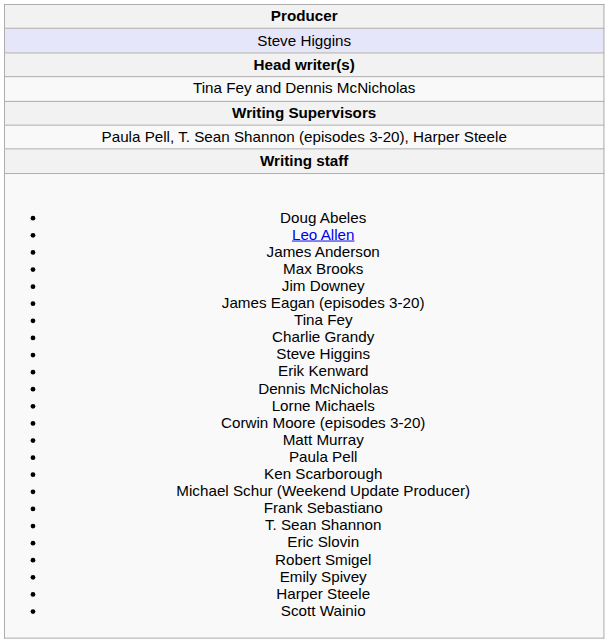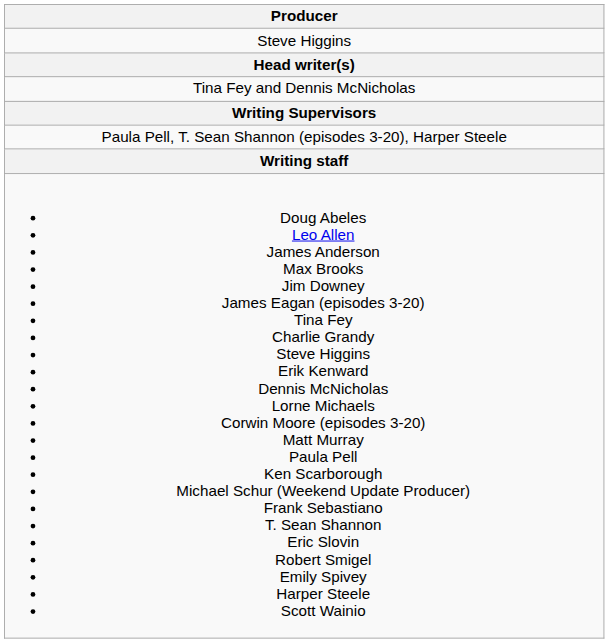(304, 40) lavender background -> (304, 40) no background
